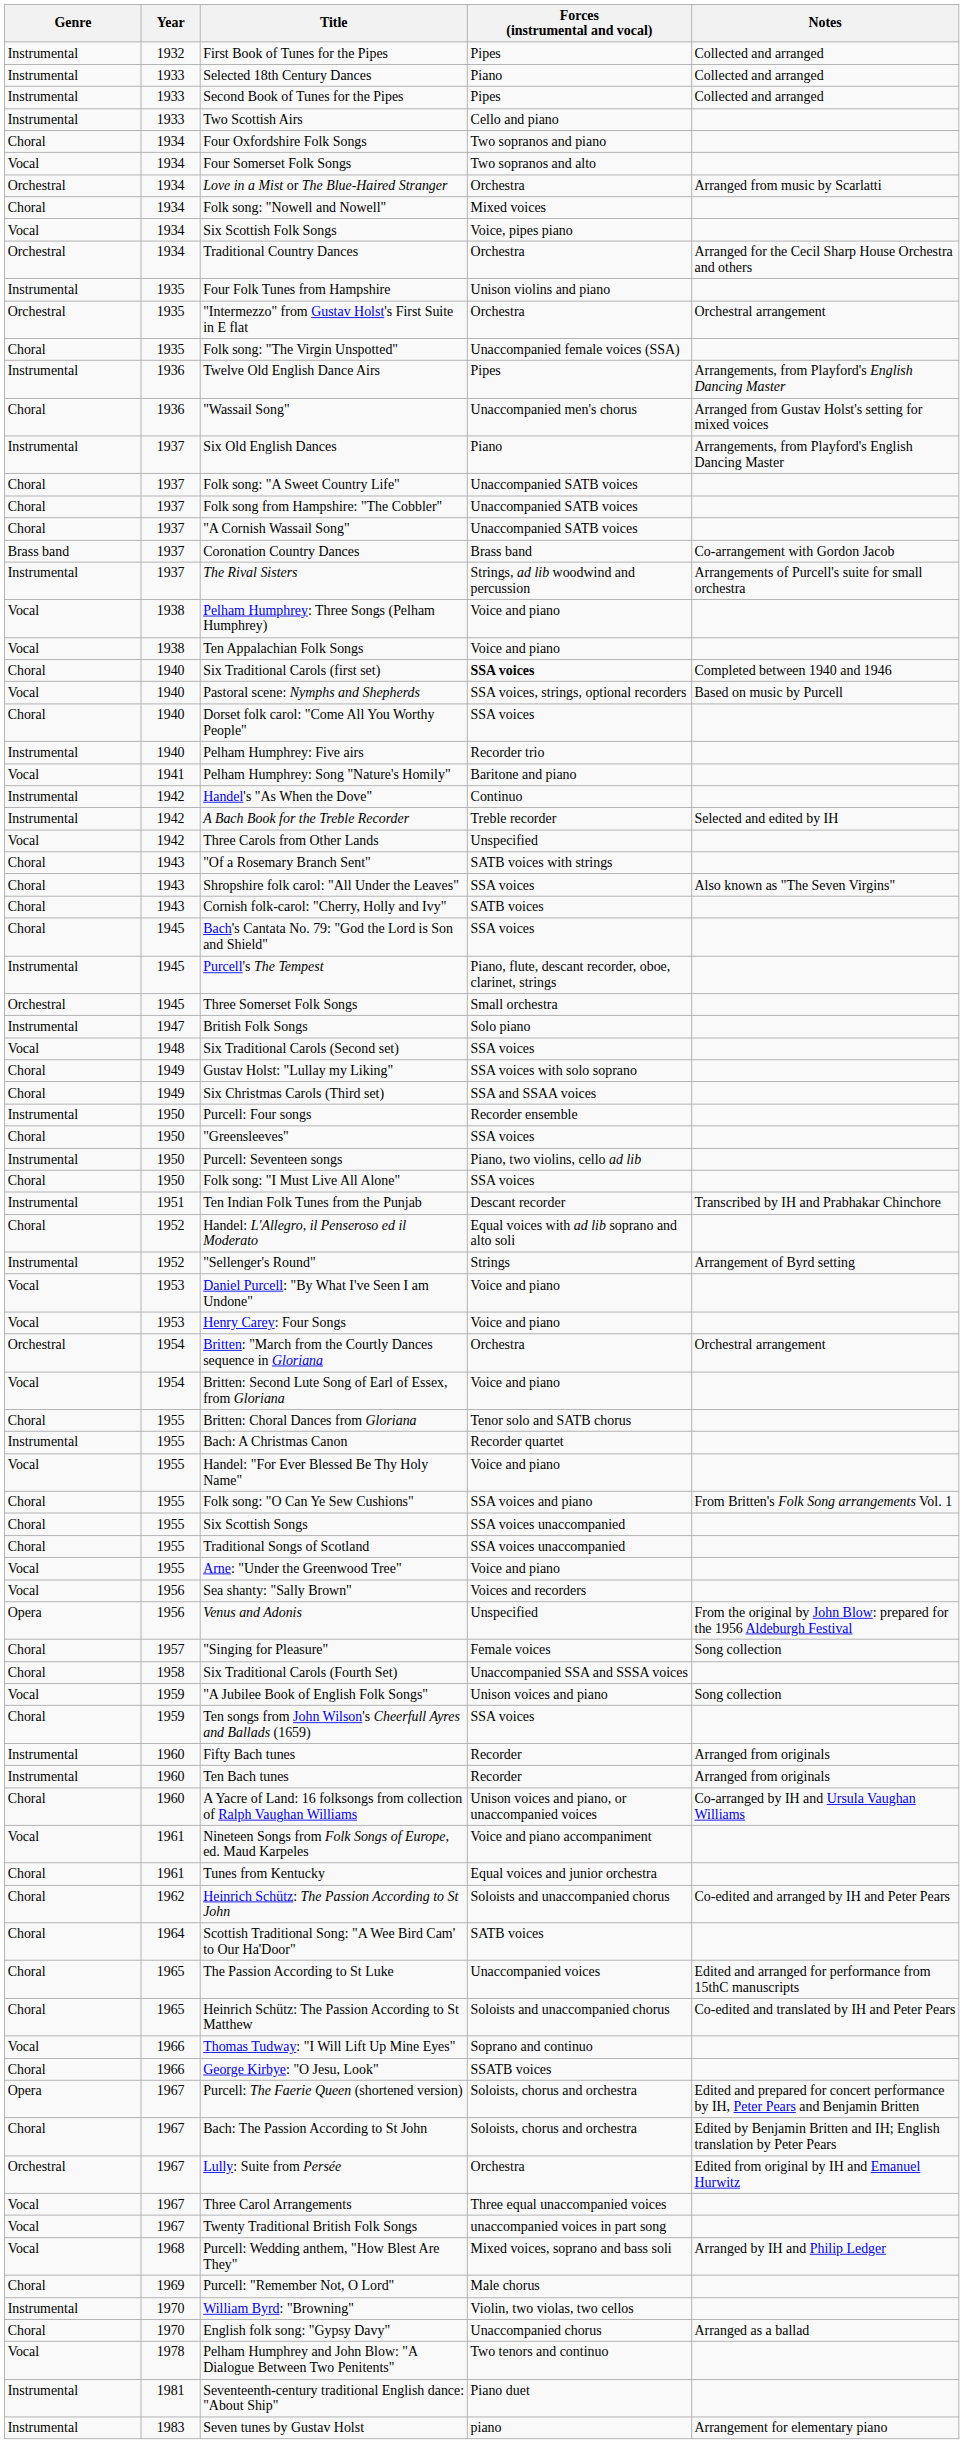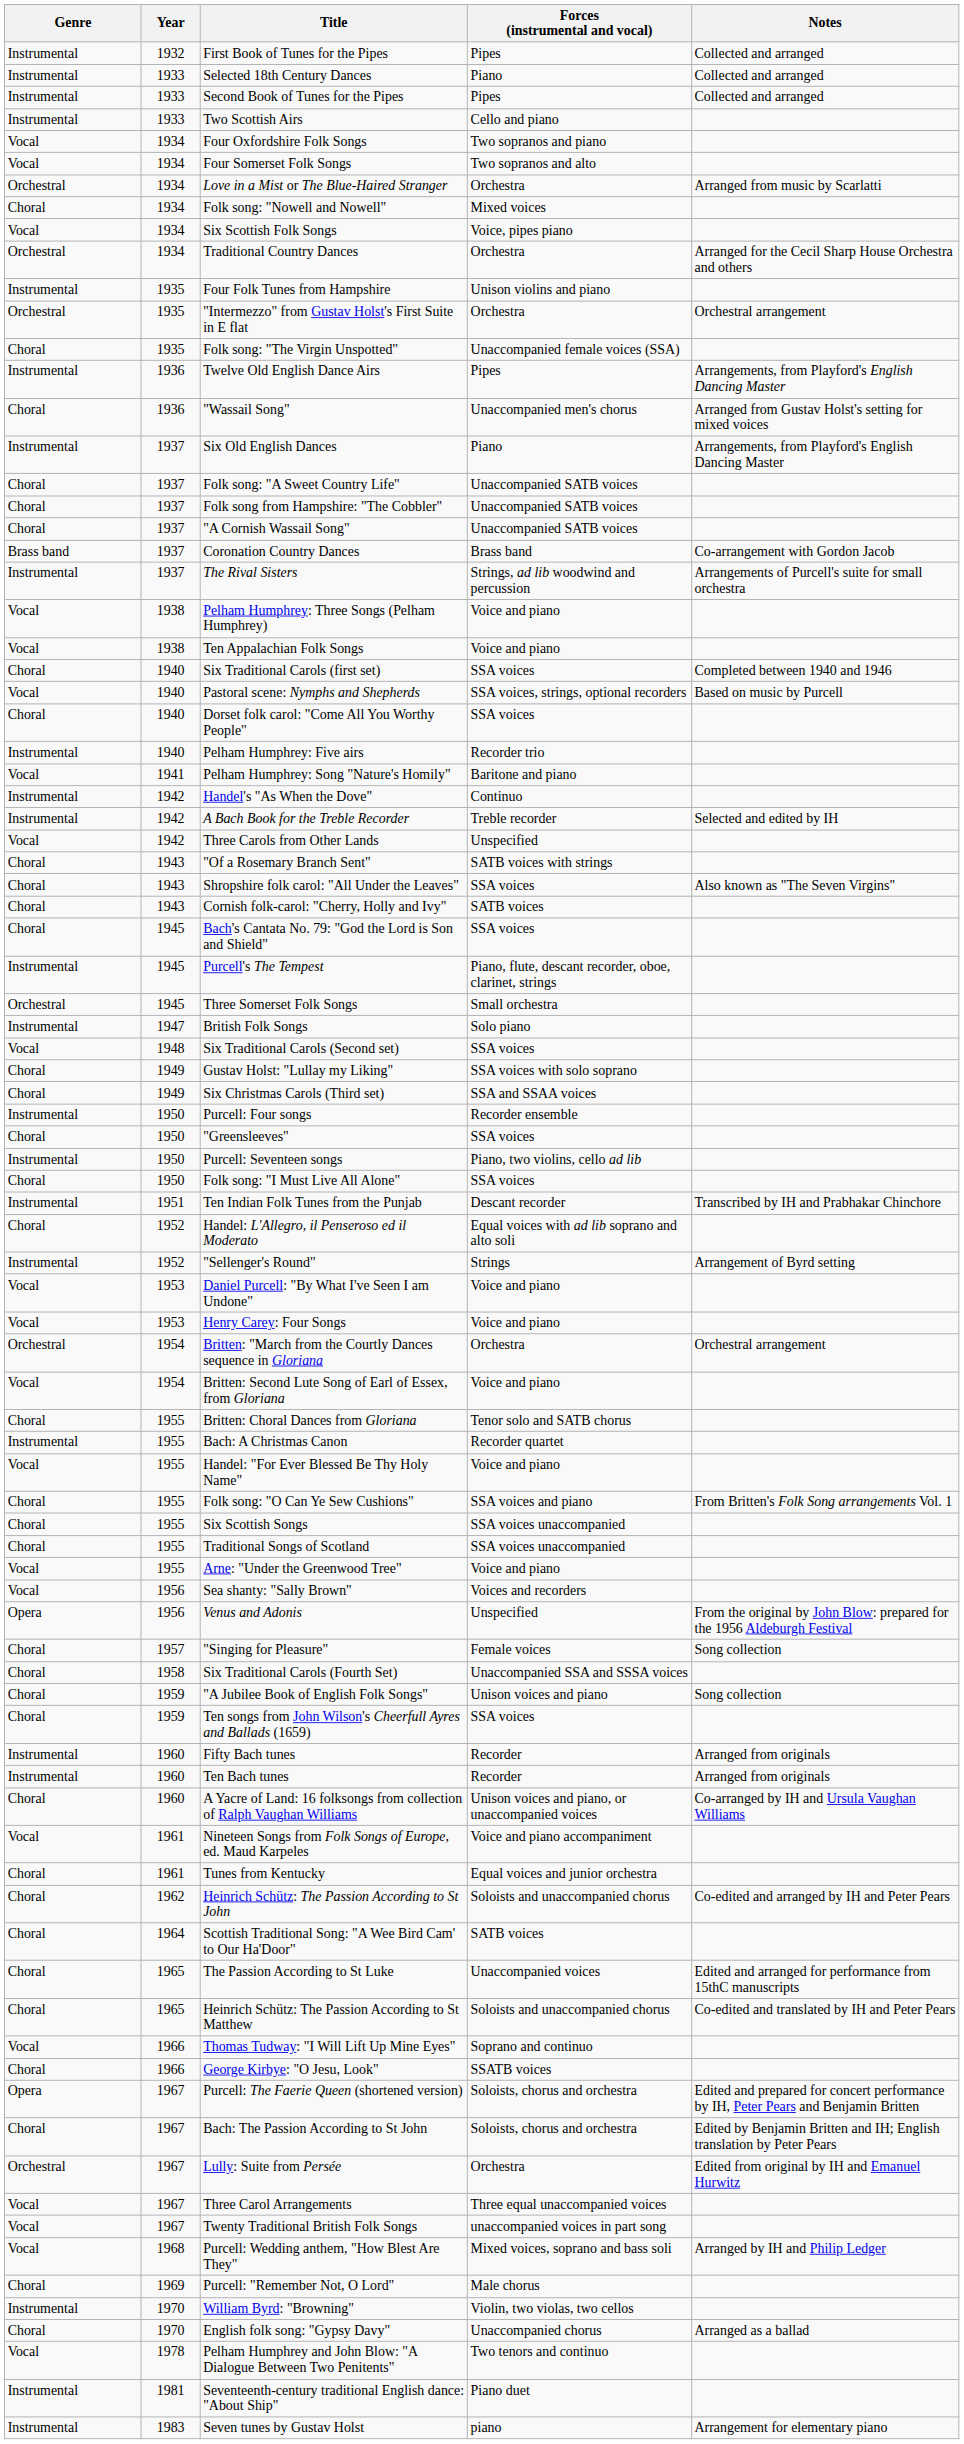(27, 141) Choral -> (23, 141) Vocal
(502, 670) bold -> (502, 670) normal
(23, 1694) Vocal -> (27, 1694) Choral
